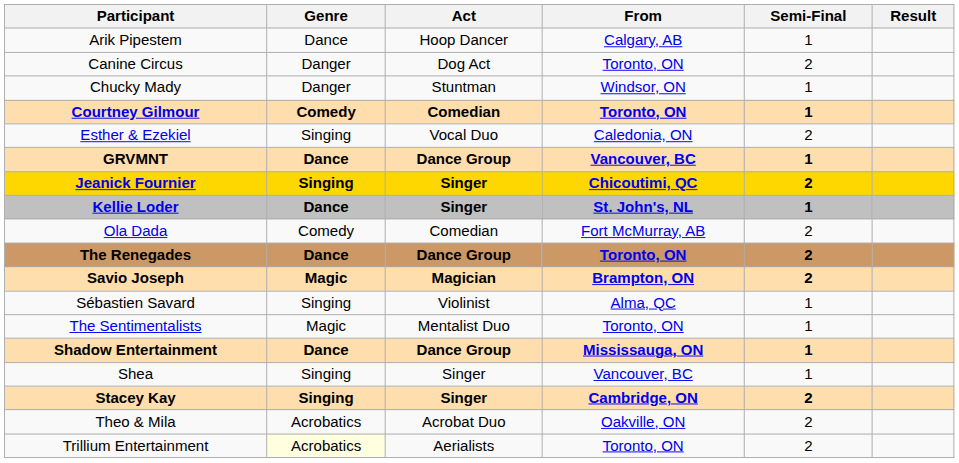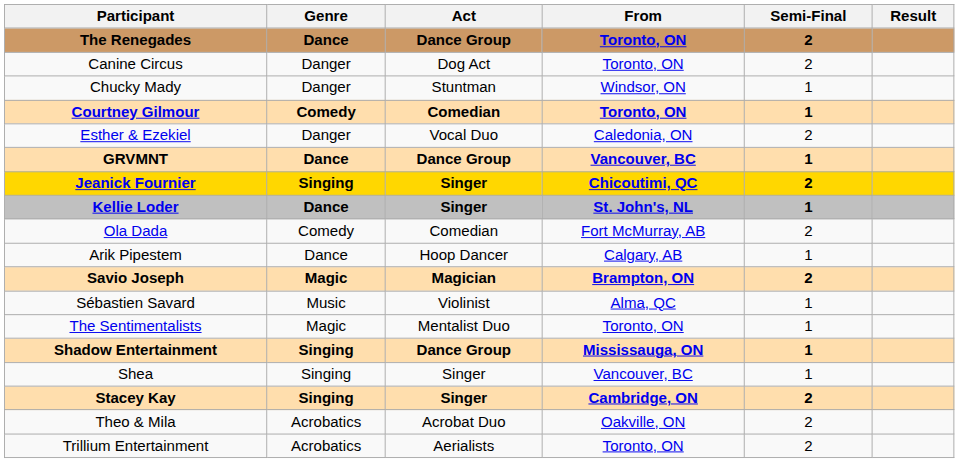rows swapped: (136, 40) <-> (136, 254)
(326, 135) Singing -> (326, 135) Danger
(326, 302) Singing -> (326, 302) Music
(326, 350) Dance -> (326, 350) Singing
(326, 445) lightyellow background -> (326, 445) no background
